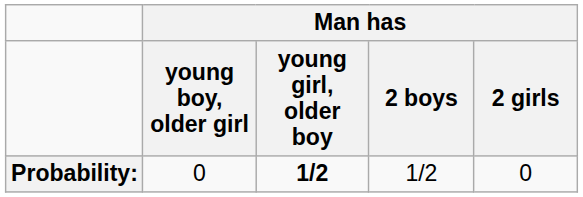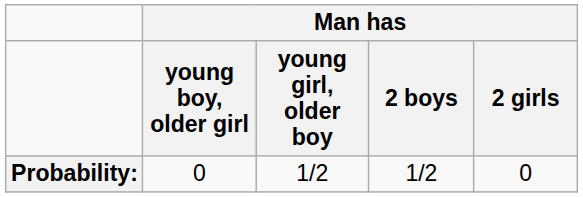(312, 173) bold -> (312, 173) normal
